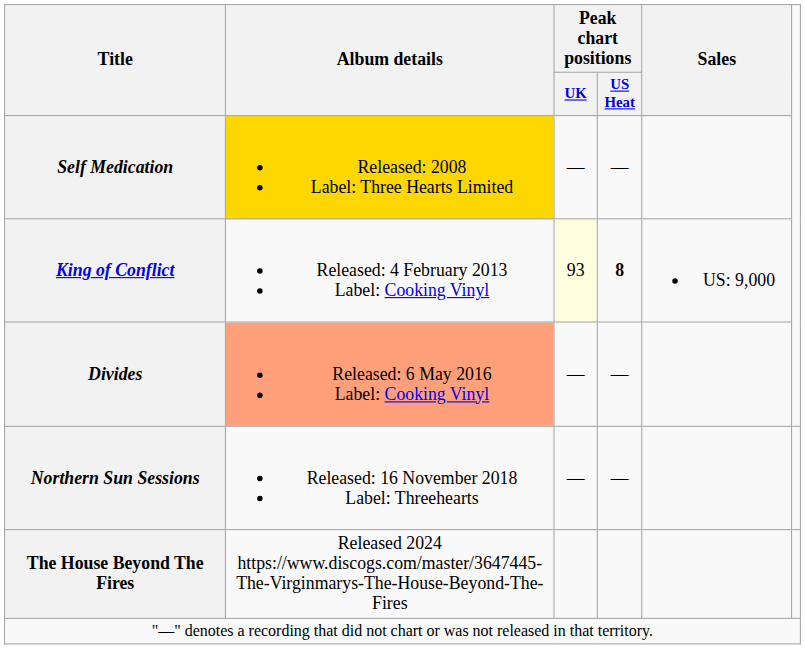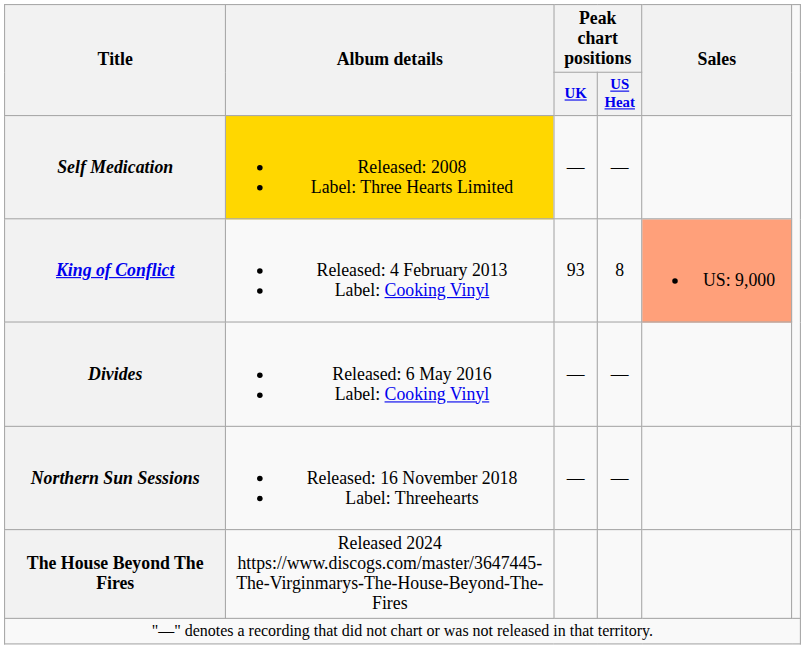(576, 270) lightyellow background -> (576, 270) no background
(620, 270) bold -> (620, 270) normal
(717, 281) no background -> (717, 281) lightsalmon background
(390, 384) lightsalmon background -> (390, 384) no background
